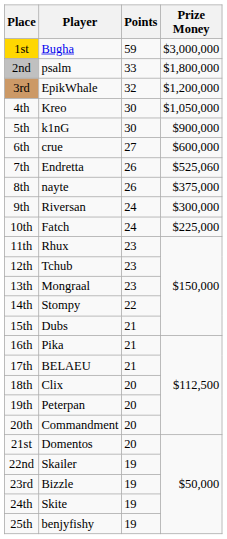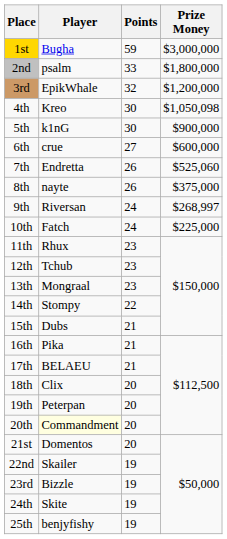(191, 108) $1,050,000 -> (191, 108) $1,050,098
(196, 207) $300,000 -> (196, 207) $268,997
(80, 424) no background -> (80, 424) lightyellow background
